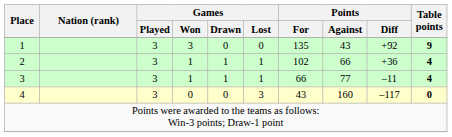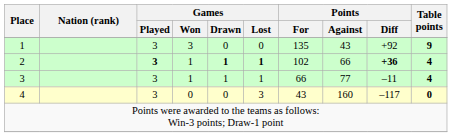(155, 62) normal -> (155, 62) bold
(226, 62) normal -> (226, 62) bold
(261, 62) normal -> (261, 62) bold
(389, 62) normal -> (389, 62) bold
